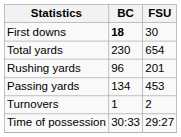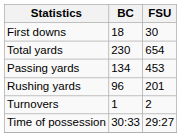(118, 31) bold -> (118, 31) normal
rows swapped: (44, 68) <-> (43, 86)
